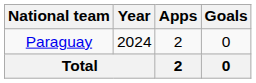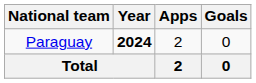(134, 41) normal -> (134, 41) bold
